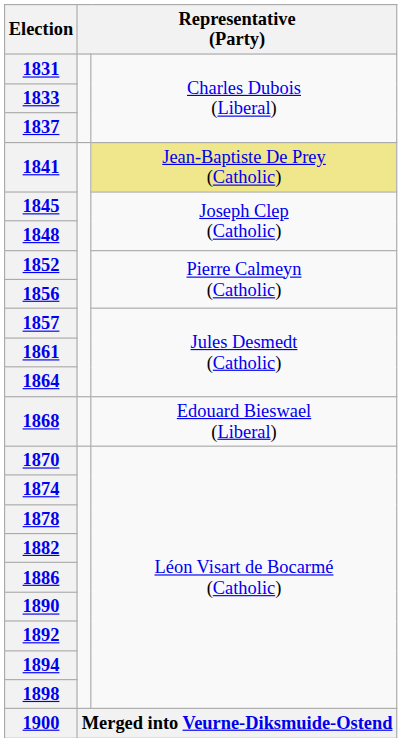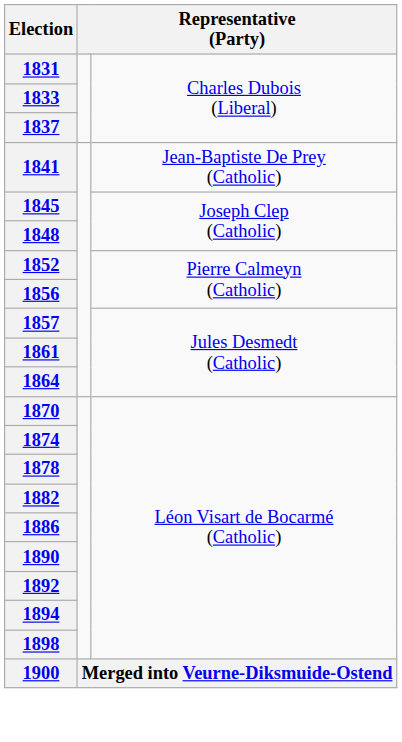(244, 166) khaki background -> (244, 166) no background
- row: (41, 421)
